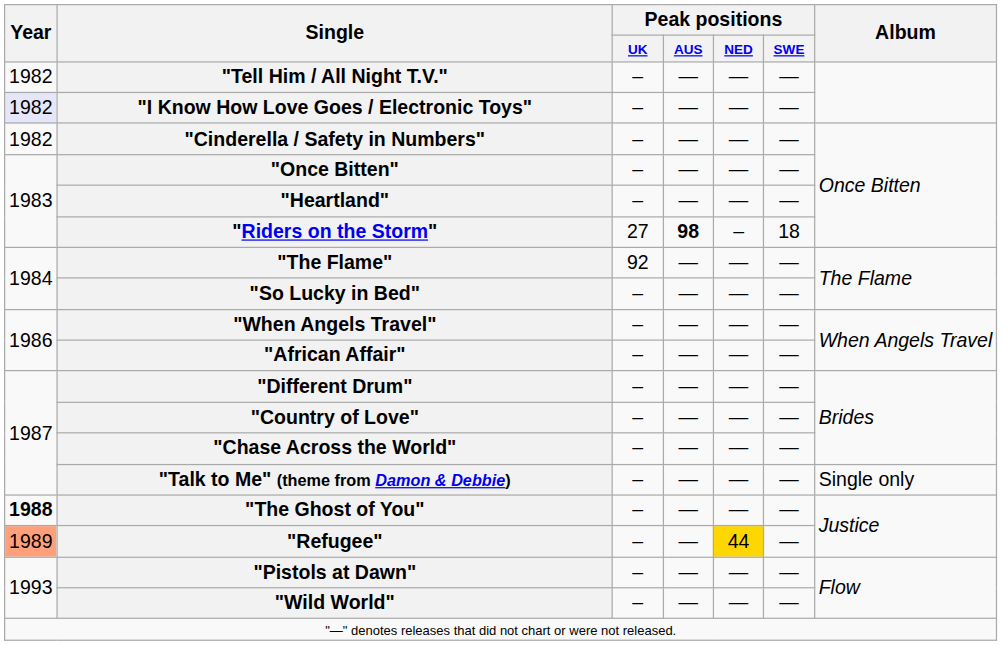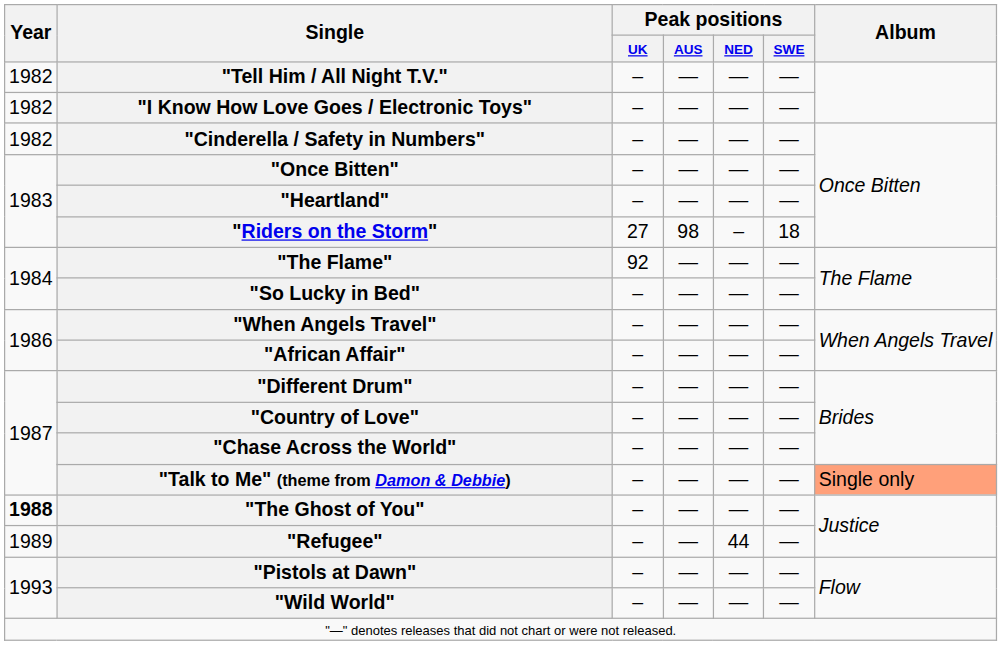(31, 107) lavender background -> (31, 107) no background
(688, 231) bold -> (688, 231) normal
(866, 479) no background -> (866, 479) lightsalmon background
(31, 541) lightsalmon background -> (31, 541) no background
(739, 541) gold background -> (739, 541) no background
